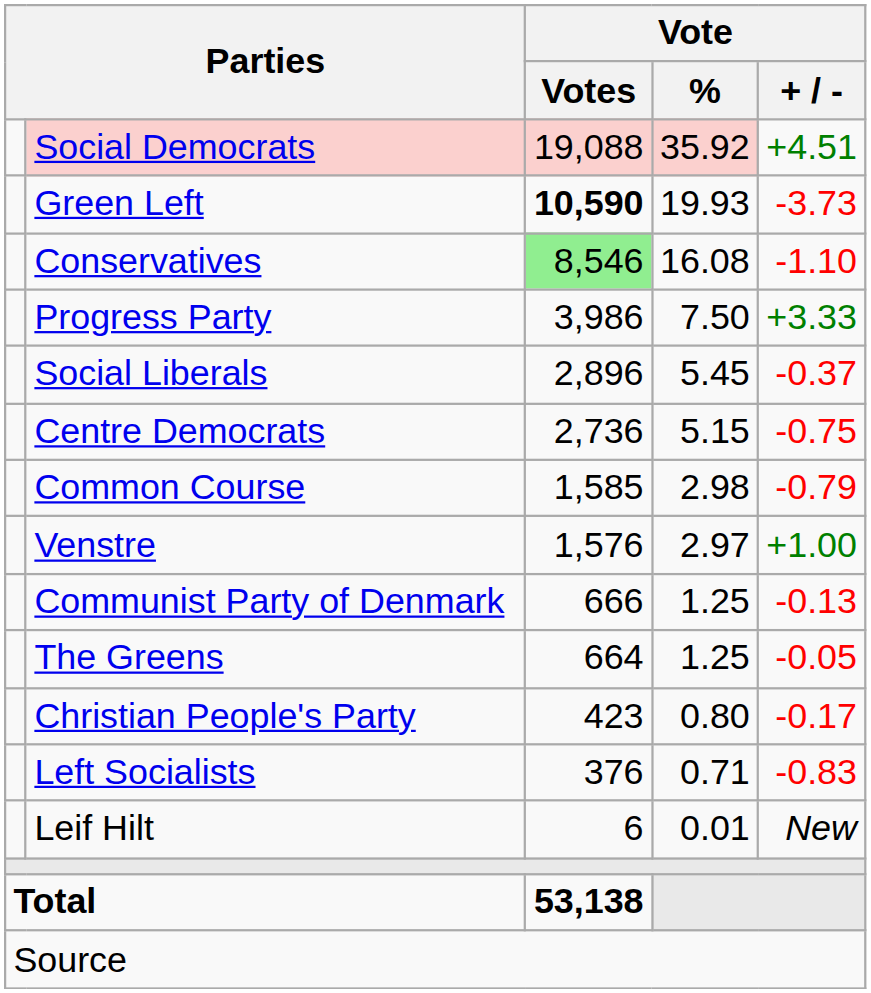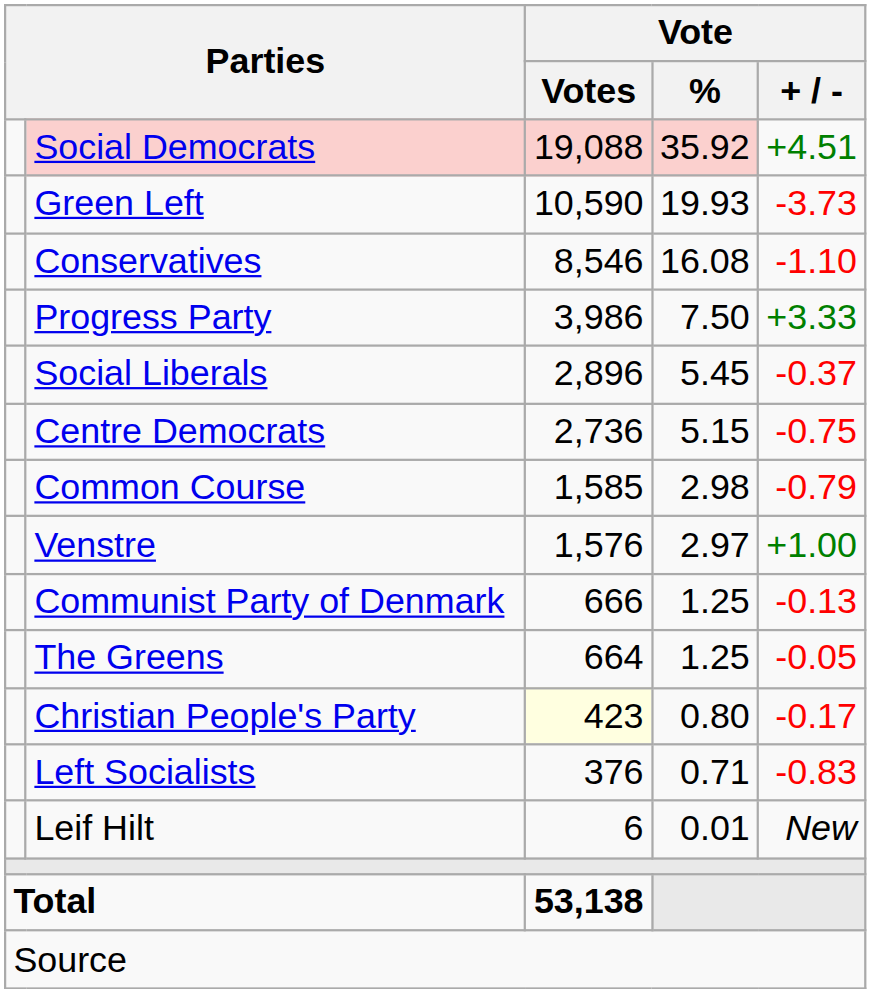(589, 203) bold -> (589, 203) normal
(599, 260) lightgreen background -> (599, 260) no background
(614, 714) no background -> (614, 714) lightyellow background
